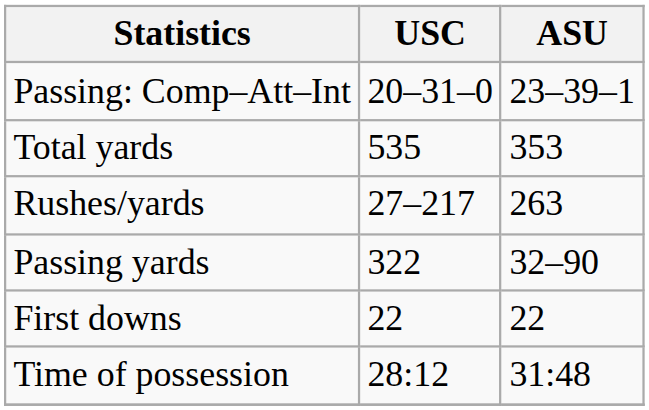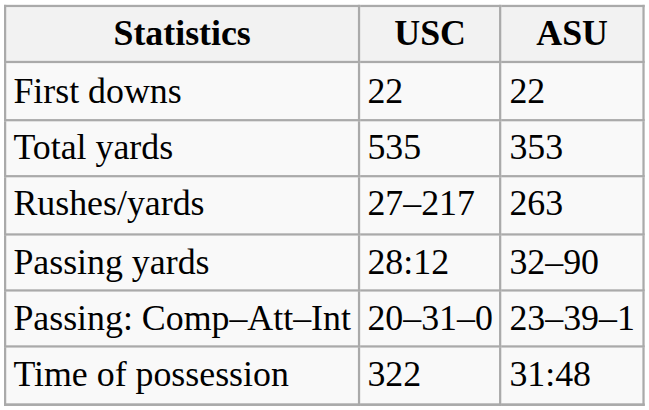rows swapped: (98, 317) <-> (182, 90)
(394, 261) 322 -> (408, 261) 28:12
(408, 374) 28:12 -> (394, 374) 322
